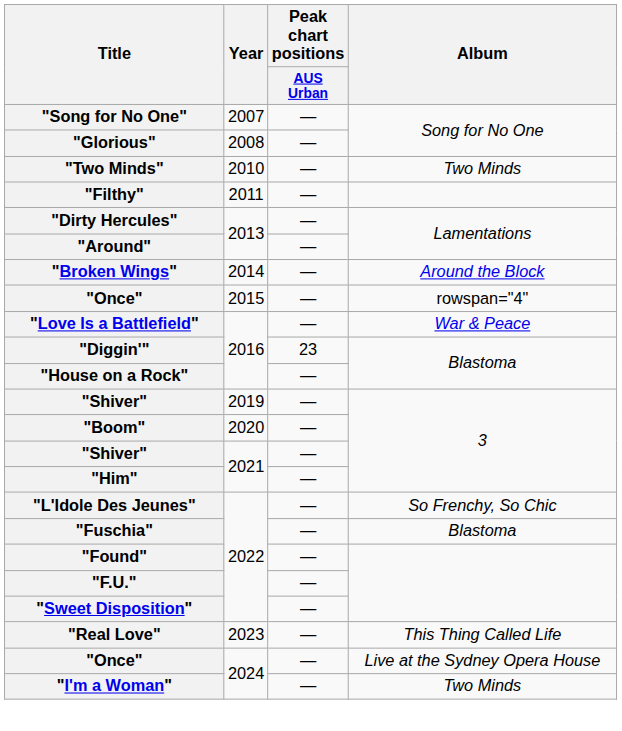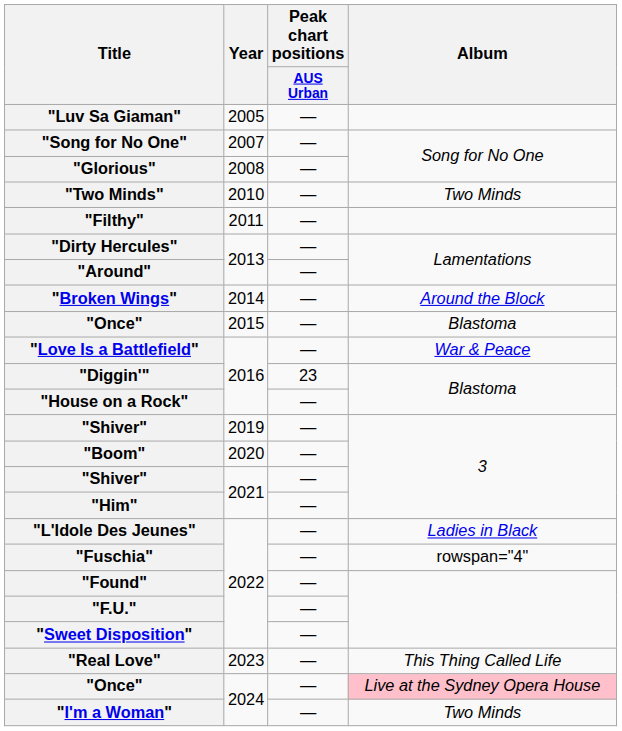+ row: (114, 117)
(482, 298) rowspan="4" -> (482, 324) Blastoma
(482, 505) So Frenchy, So Chic -> (482, 531) Ladies in Black
(482, 531) Blastoma -> (482, 557) rowspan="4"
(482, 660) no background -> (482, 686) pink background
